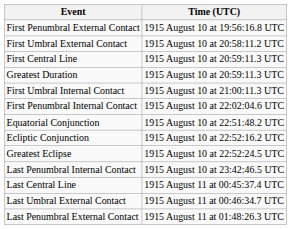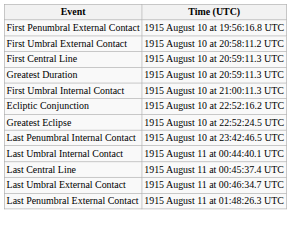- row: (72, 106)
- row: (53, 122)
+ row: (65, 153)
